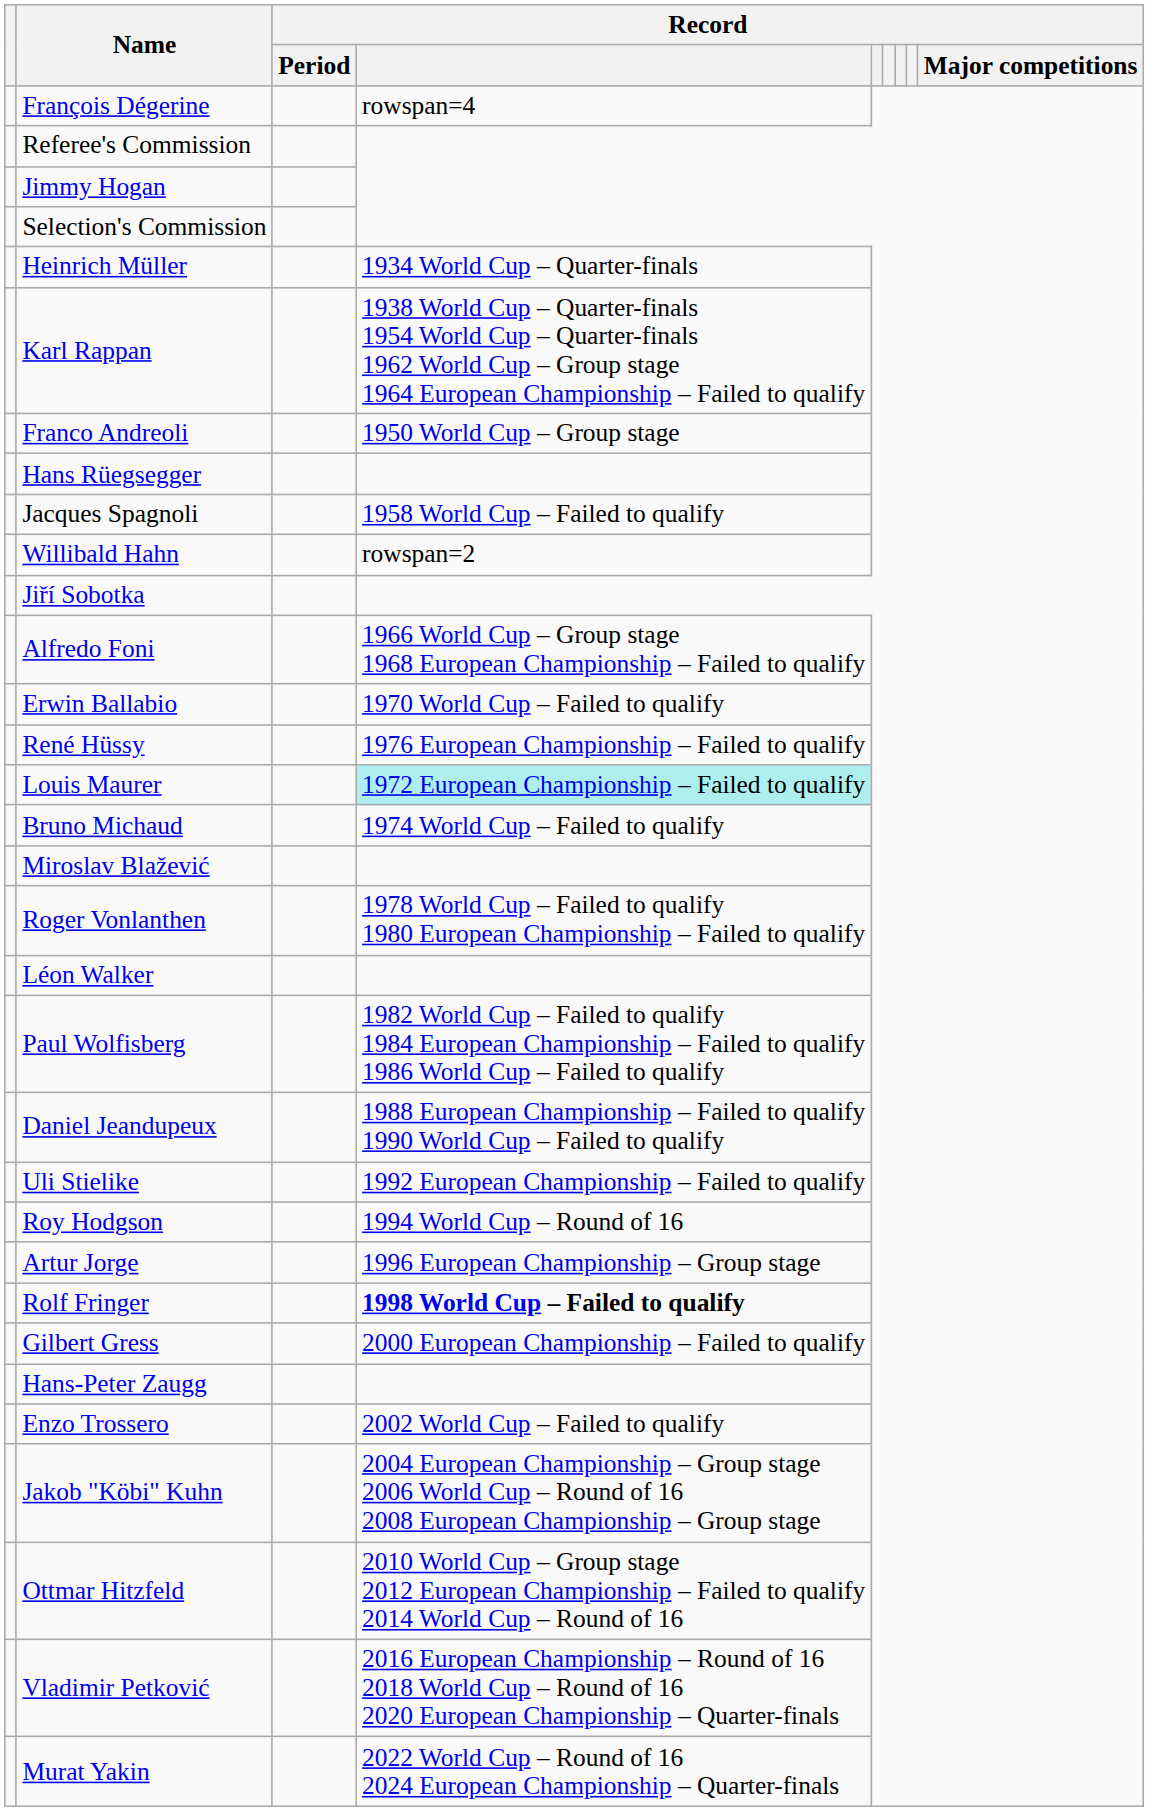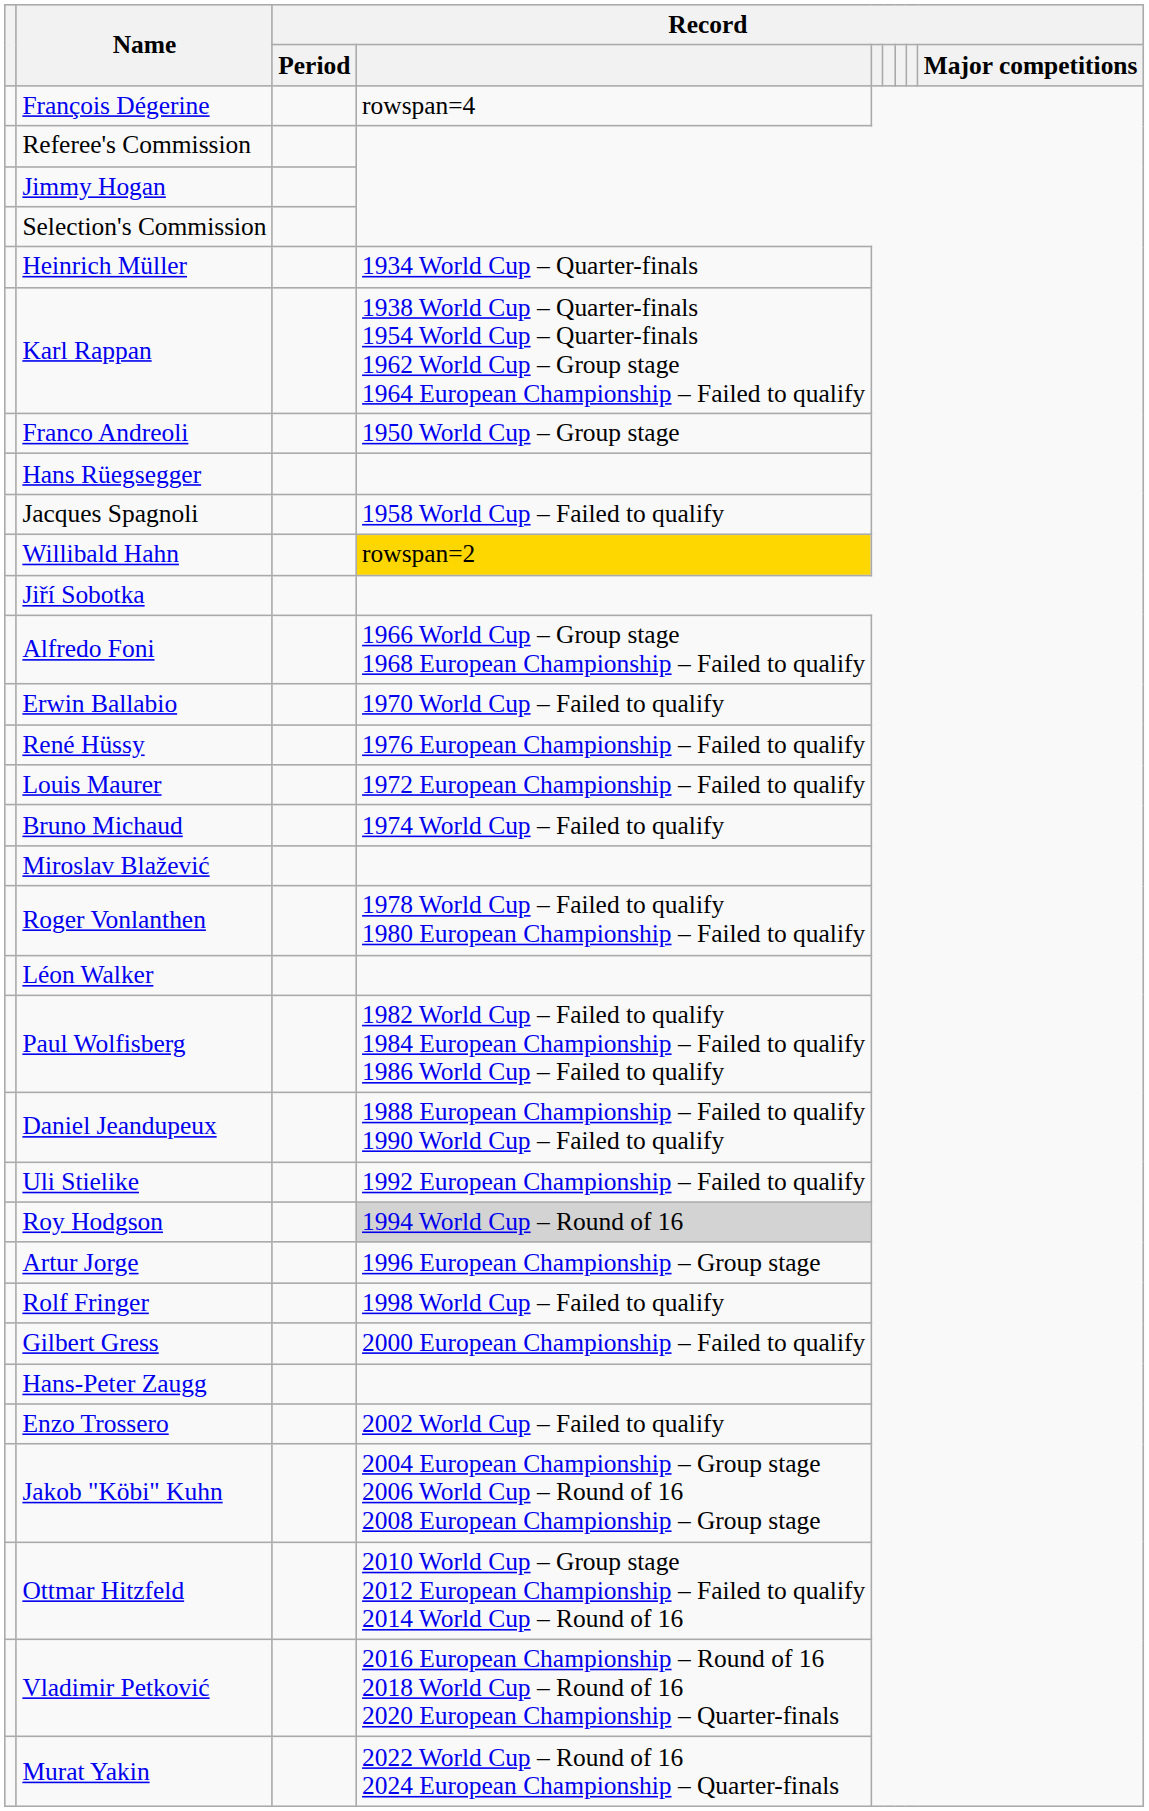(419, 554) no background -> (419, 554) gold background
(614, 784) paleturquoise background -> (614, 784) no background
(523, 1221) no background -> (523, 1221) lightgrey background
(553, 1302) bold -> (543, 1302) normal
